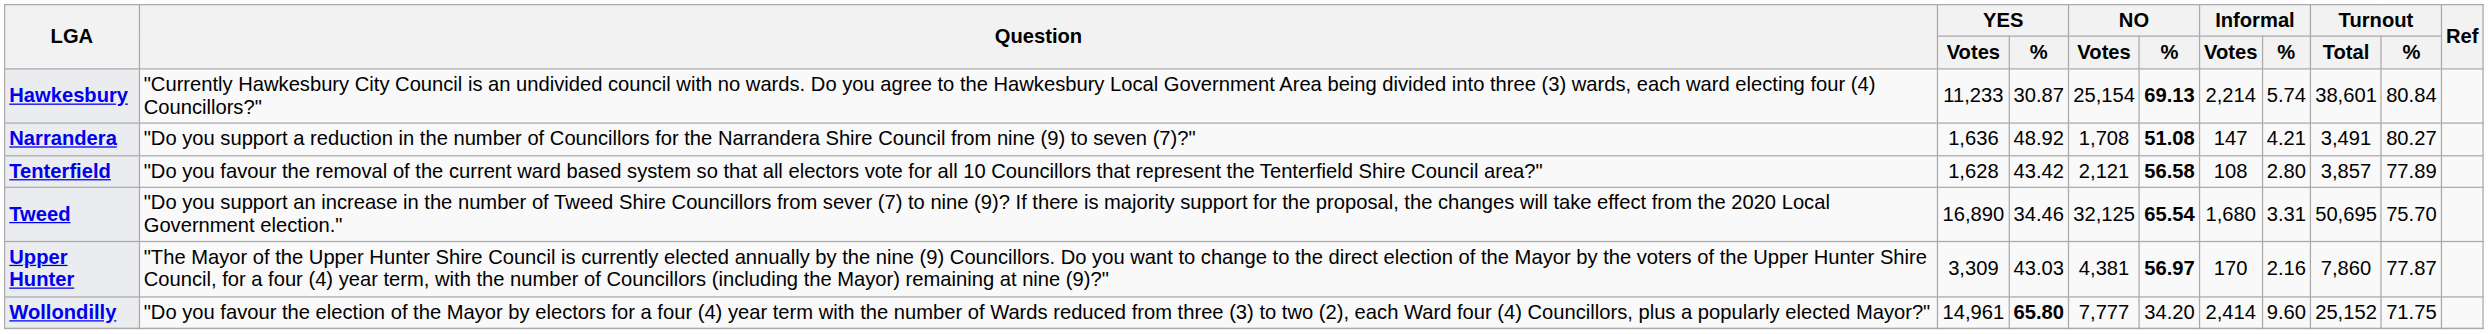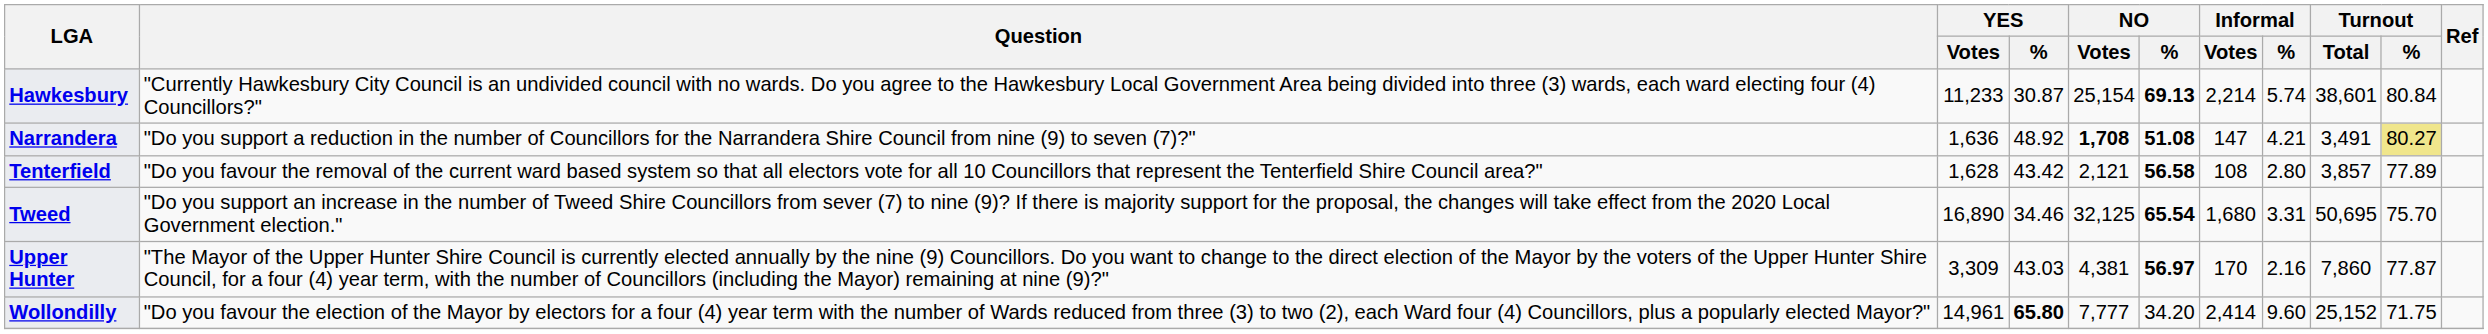(2104, 139) normal -> (2104, 139) bold
(2411, 139) no background -> (2411, 139) khaki background
